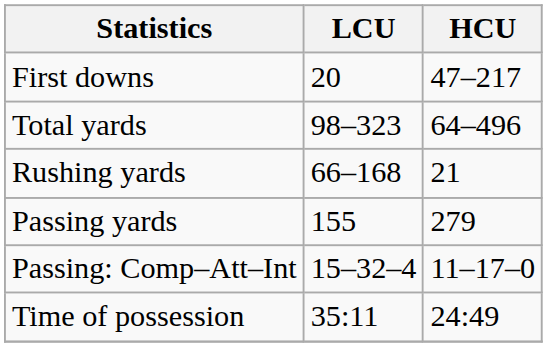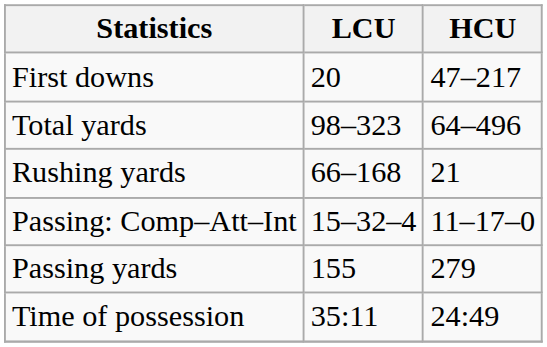rows swapped: (95, 220) <-> (154, 268)
